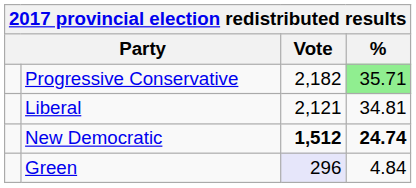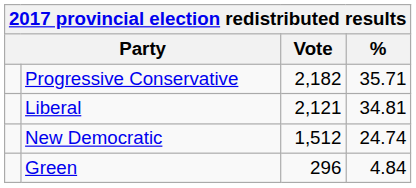(383, 78) lightgreen background -> (383, 78) no background
(318, 138) bold -> (318, 138) normal
(383, 138) bold -> (383, 138) normal
(326, 167) lavender background -> (326, 167) no background
